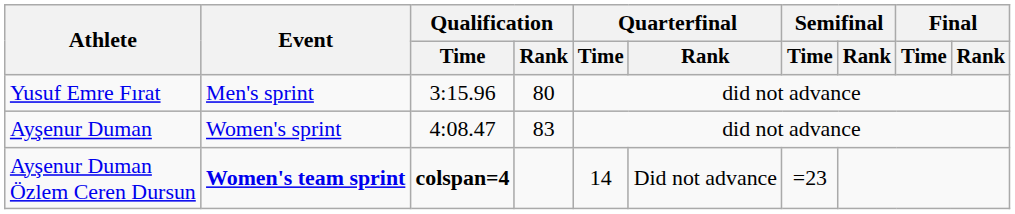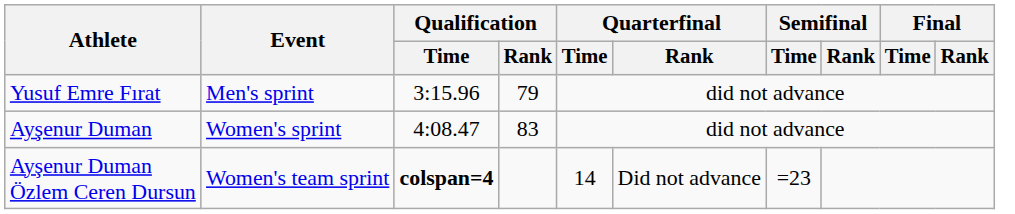(544, 93) 80 -> (528, 93) 79
(306, 178) bold -> (298, 178) normal
